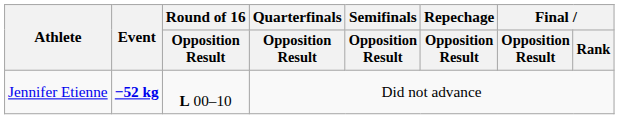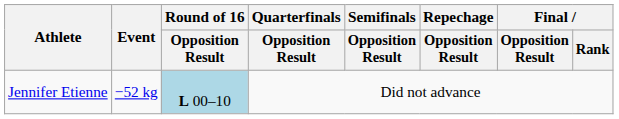(137, 92) bold -> (136, 92) normal
(206, 101) no background -> (205, 101) lightblue background
